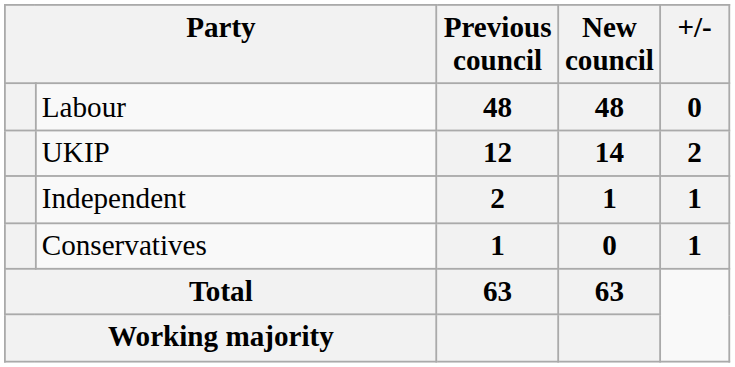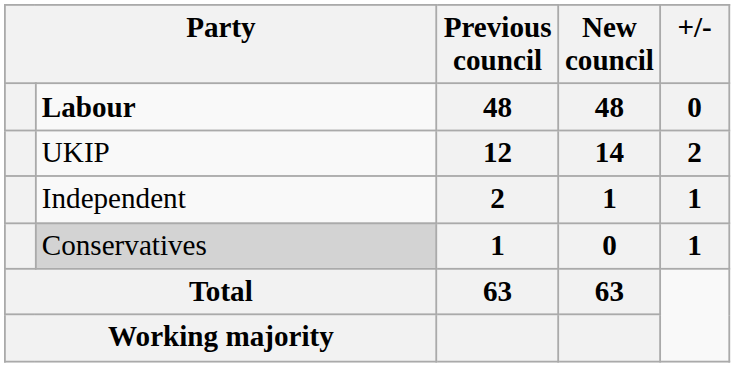(84, 106) normal -> (89, 106) bold
(124, 245) no background -> (124, 245) lightgrey background
